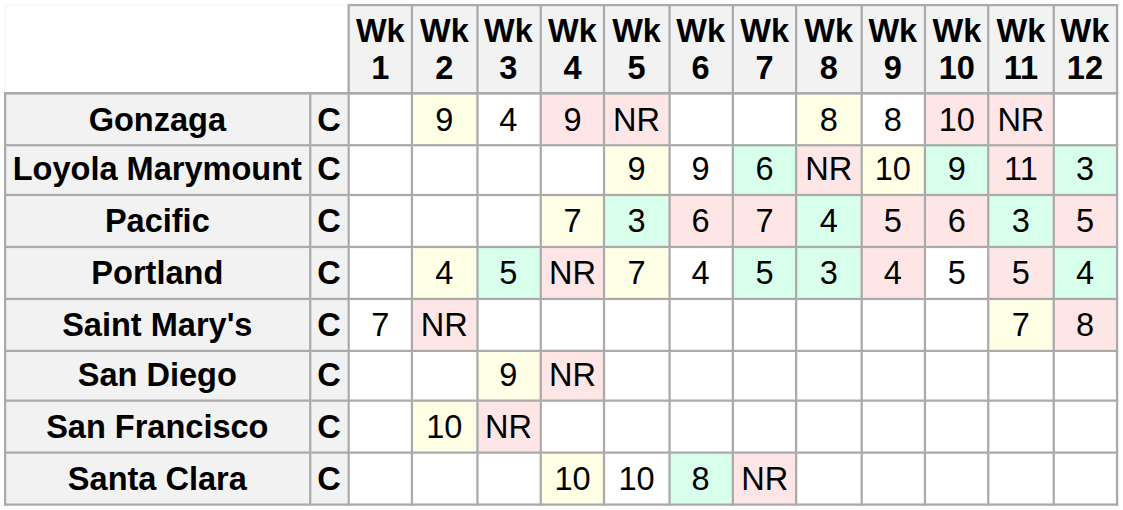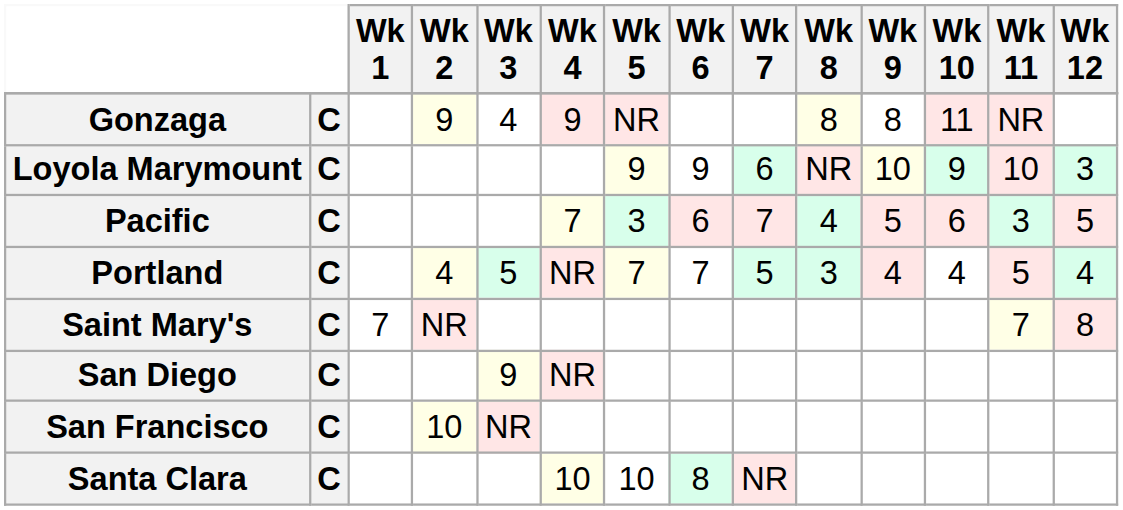(957, 119) 10 -> (957, 119) 11
(1021, 170) 11 -> (1021, 170) 10
(701, 273) 4 -> (701, 273) 7
(957, 273) 5 -> (957, 273) 4
